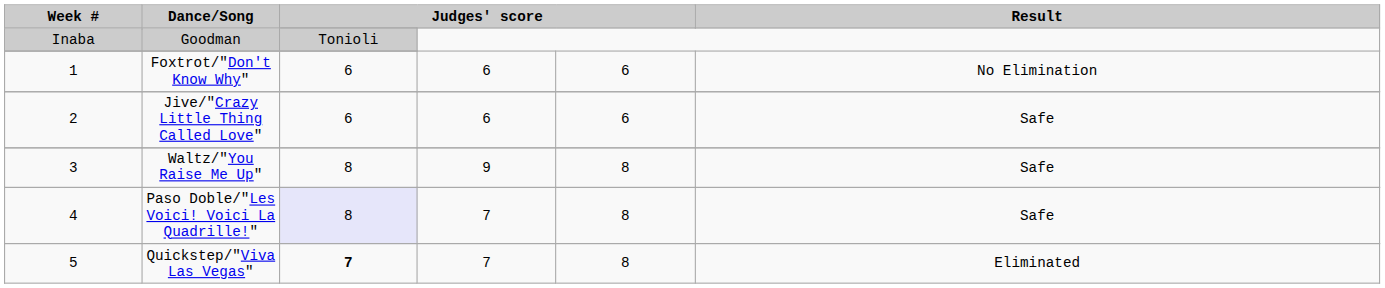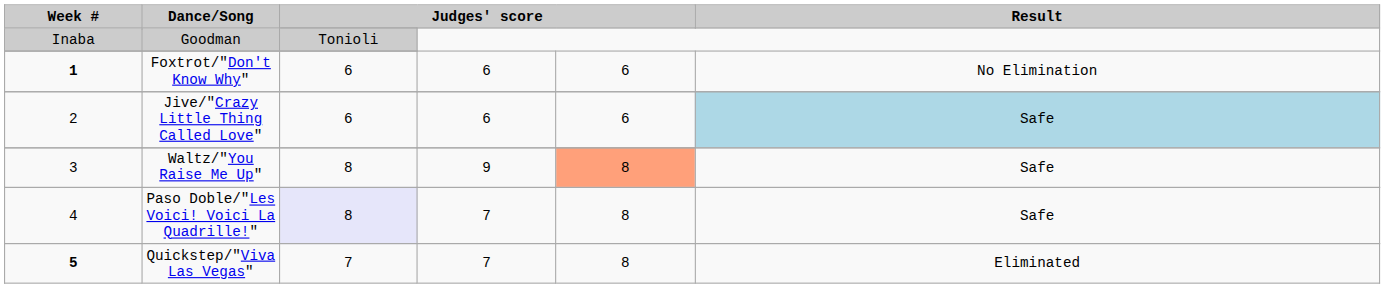(73, 71) normal -> (73, 71) bold
(1037, 119) no background -> (1037, 119) lightblue background
(625, 167) no background -> (625, 167) lightsalmon background
(73, 264) normal -> (73, 264) bold
(348, 264) bold -> (348, 264) normal
